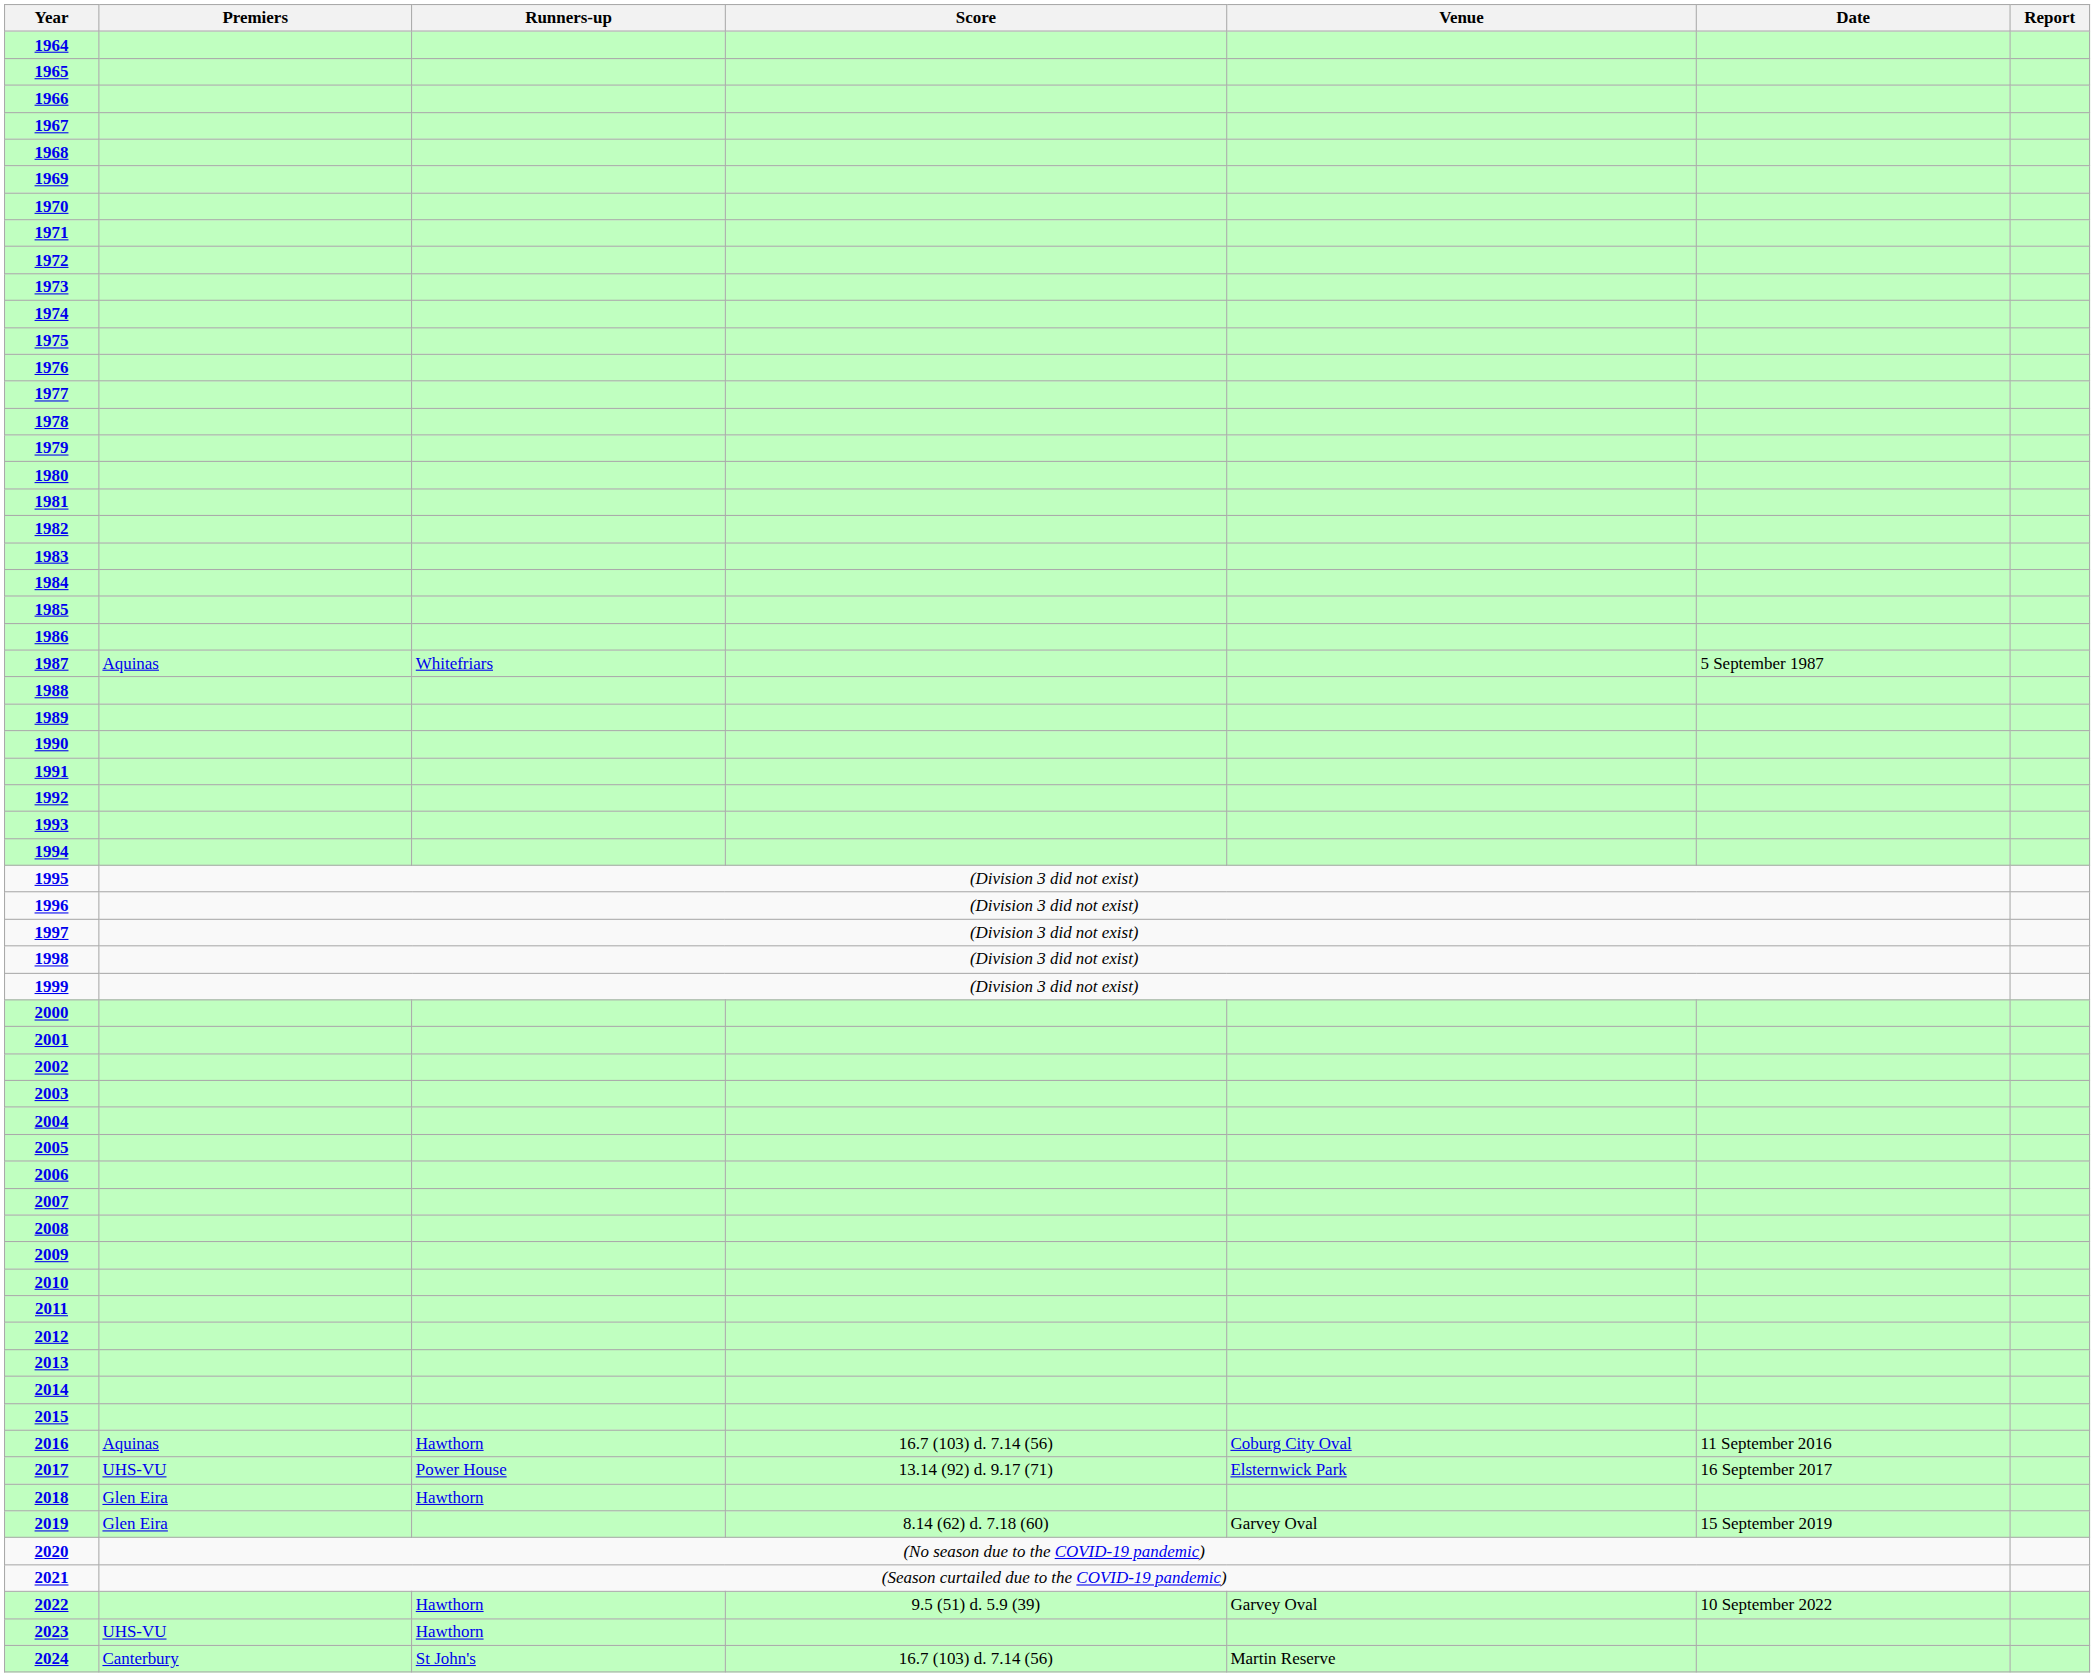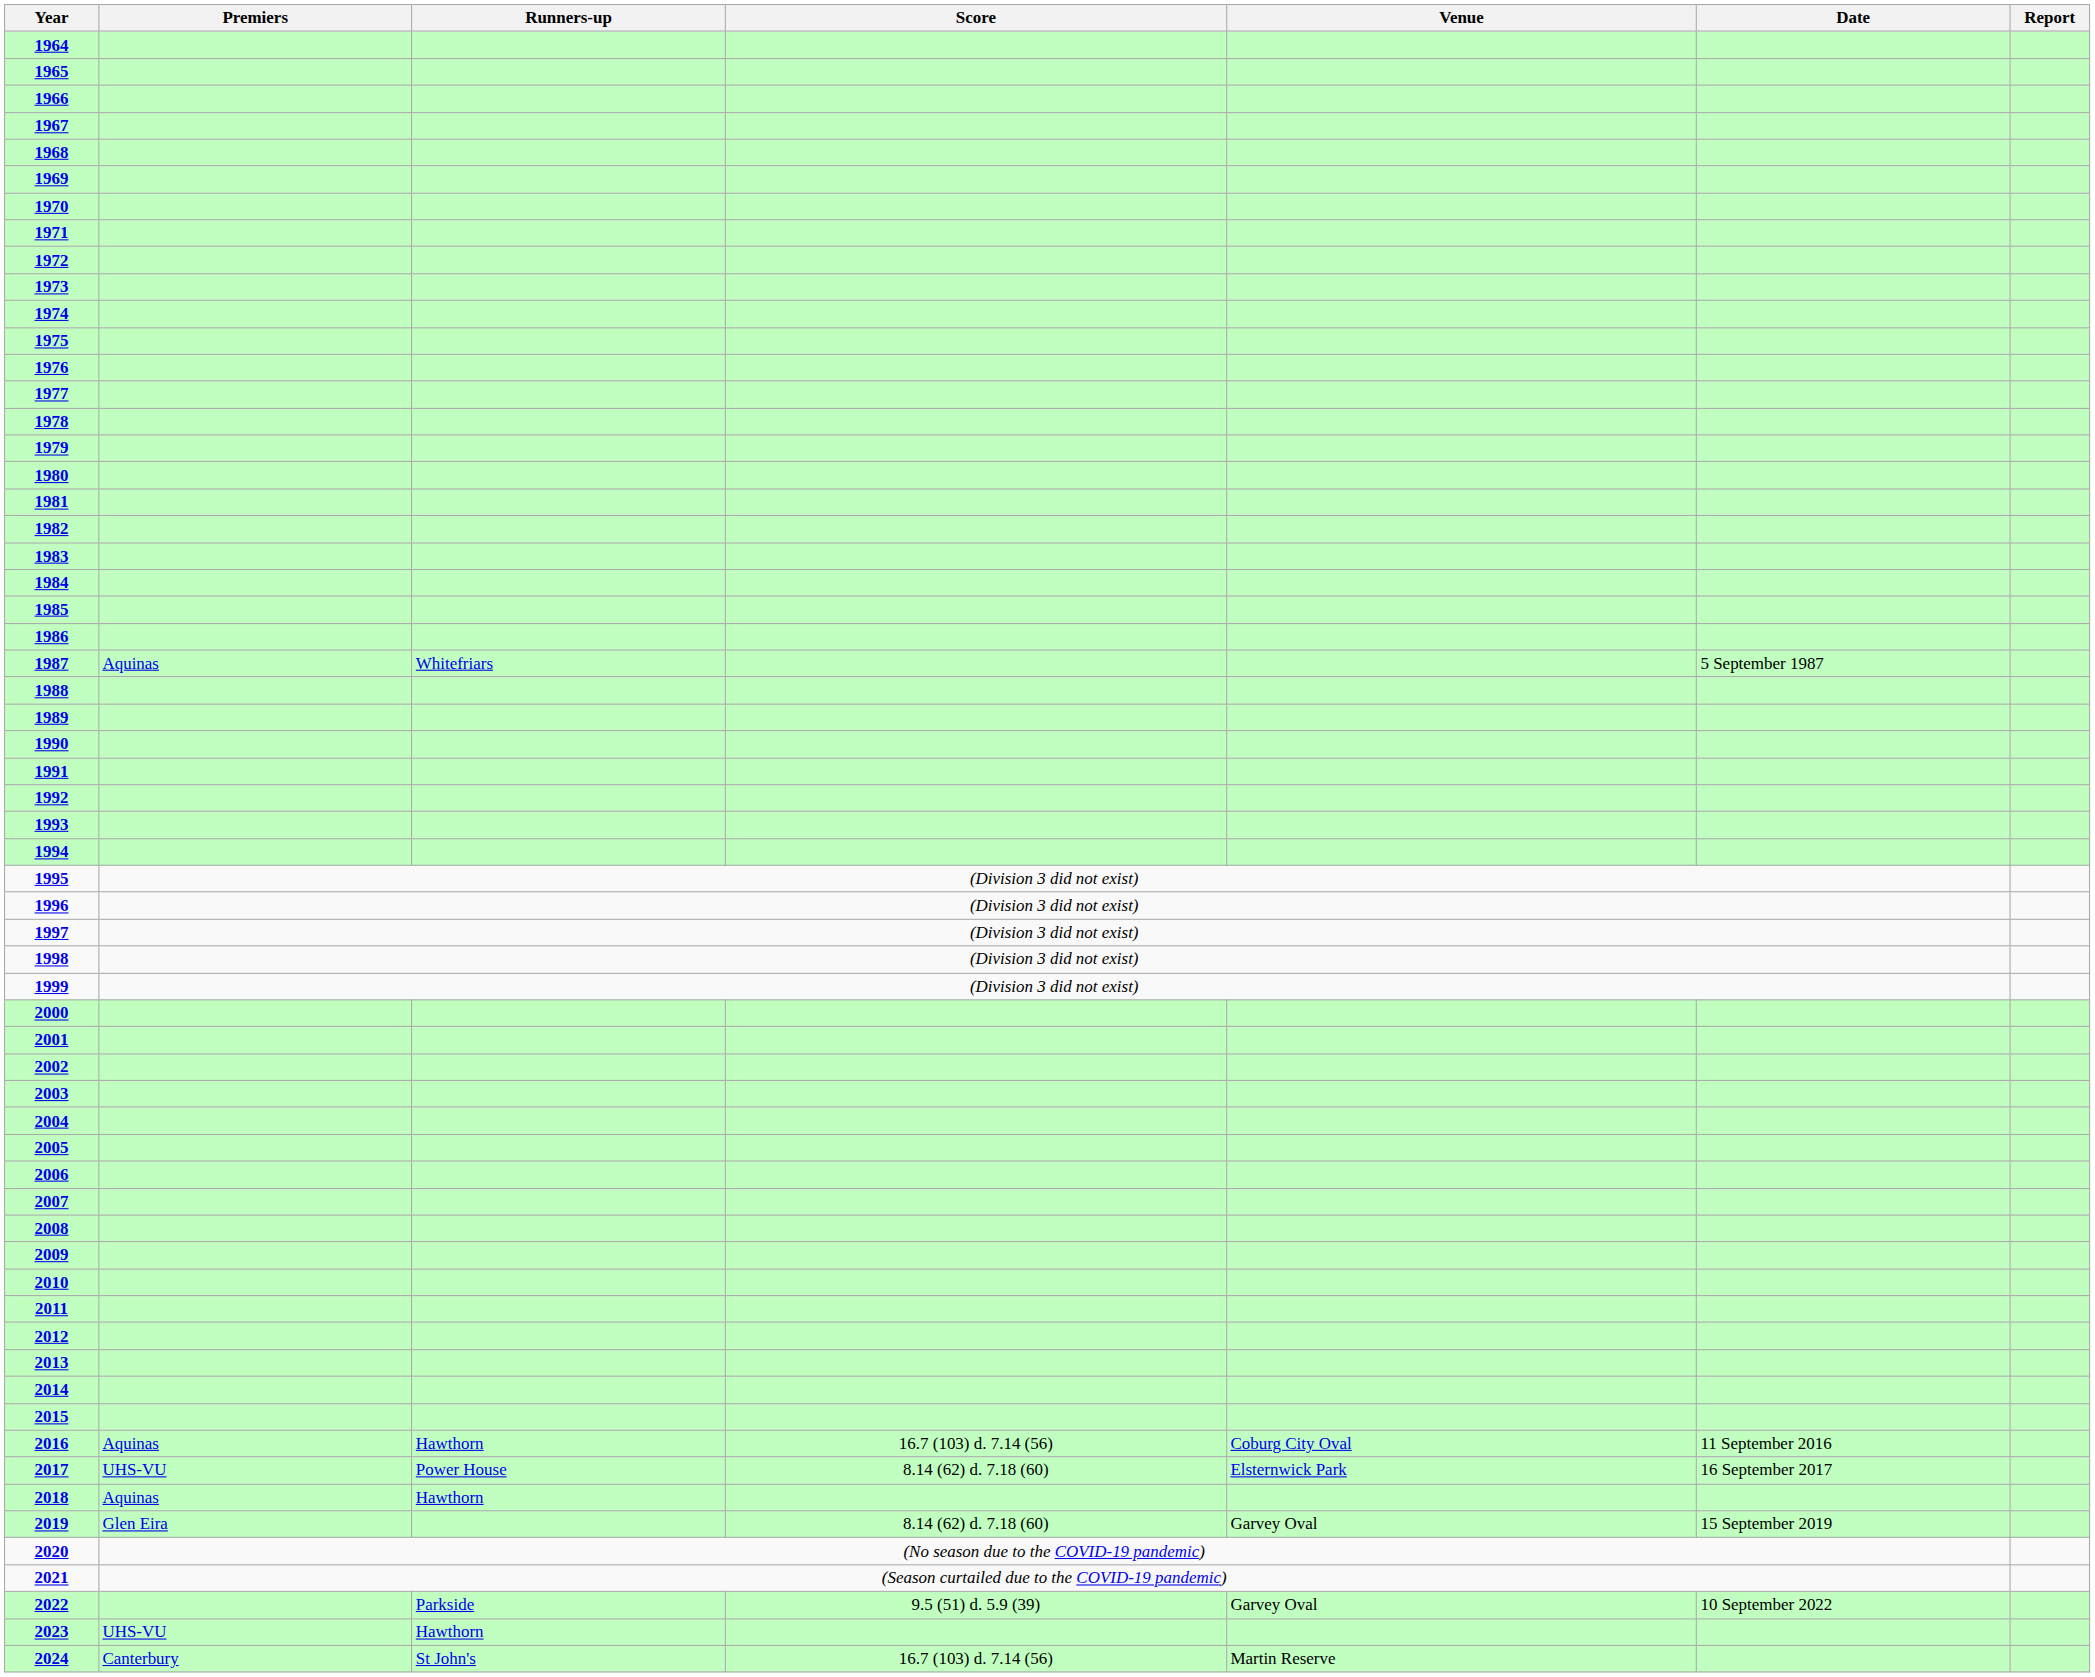(976, 1470) 13.14 (92) d. 9.17 (71) -> (976, 1470) 8.14 (62) d. 7.18 (60)
(135, 1497) Glen Eira -> (131, 1497) Aquinas
(450, 1604) Hawthorn -> (445, 1604) Parkside
